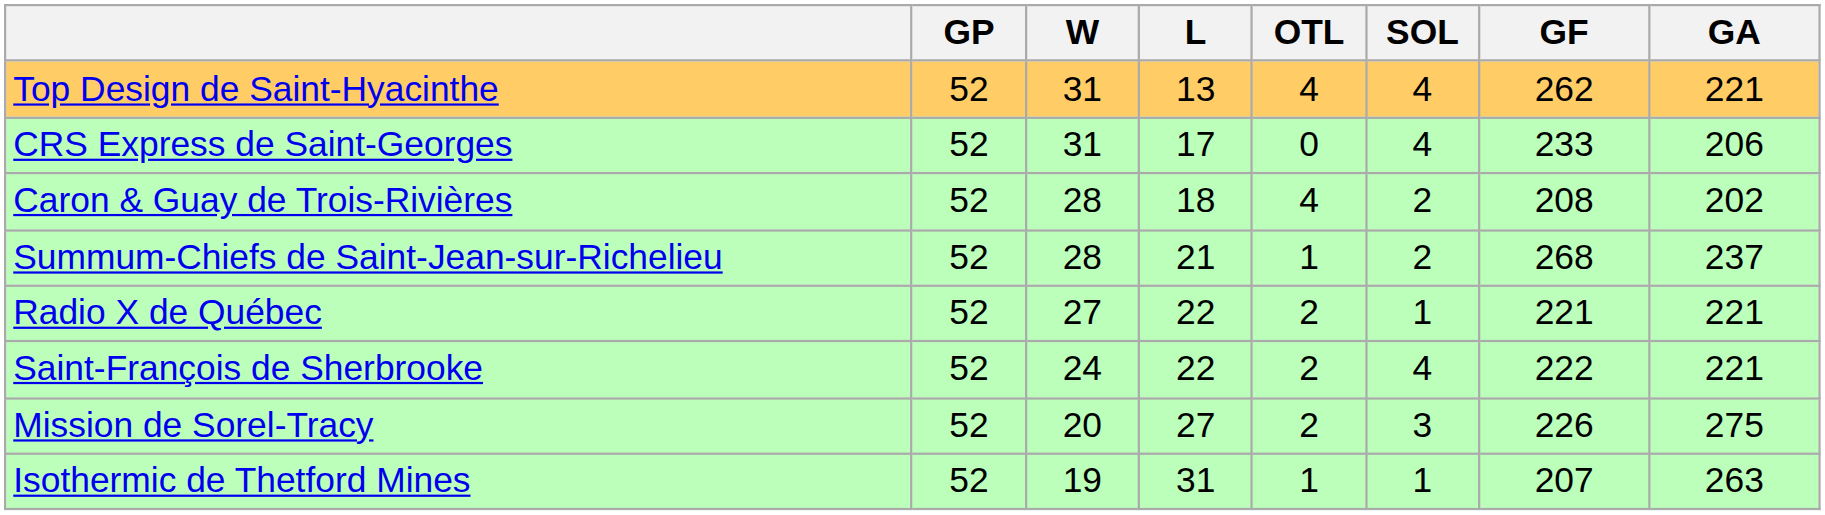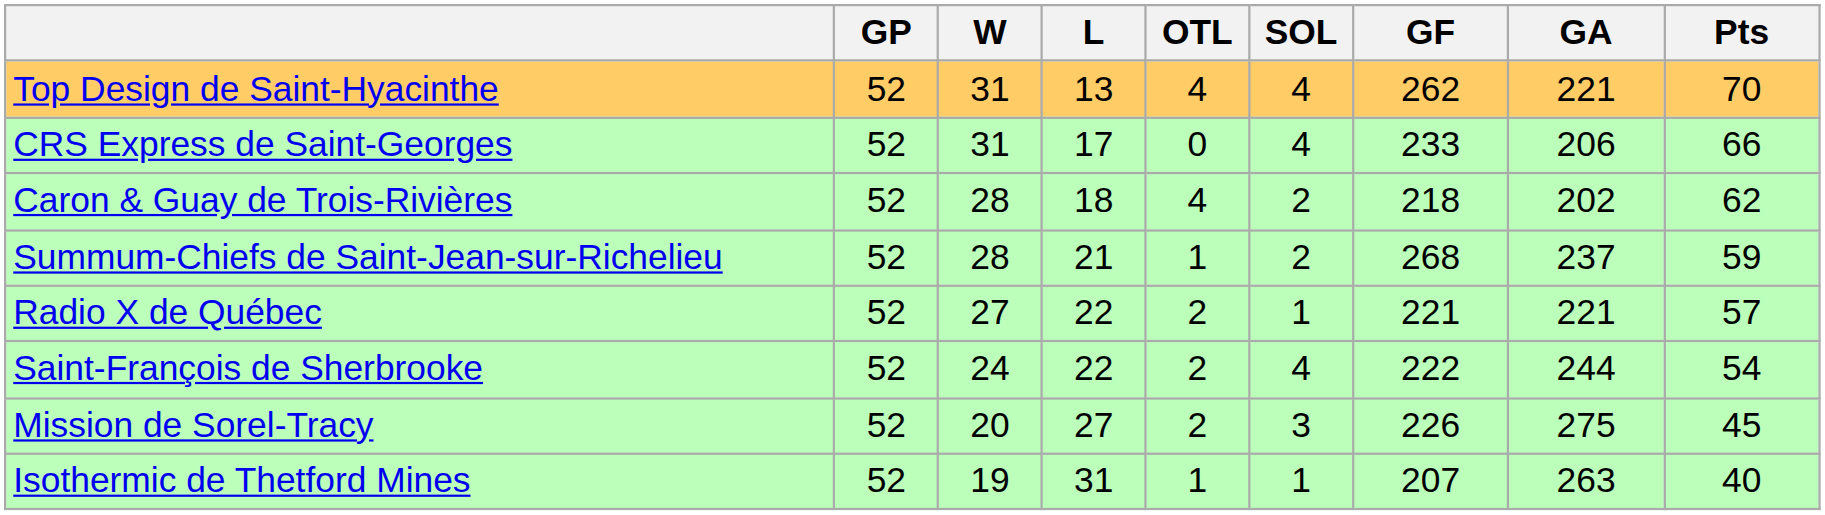+ column: (1742, 32)
(1564, 200) 208 -> (1431, 200) 218
(1734, 369) 221 -> (1586, 369) 244
